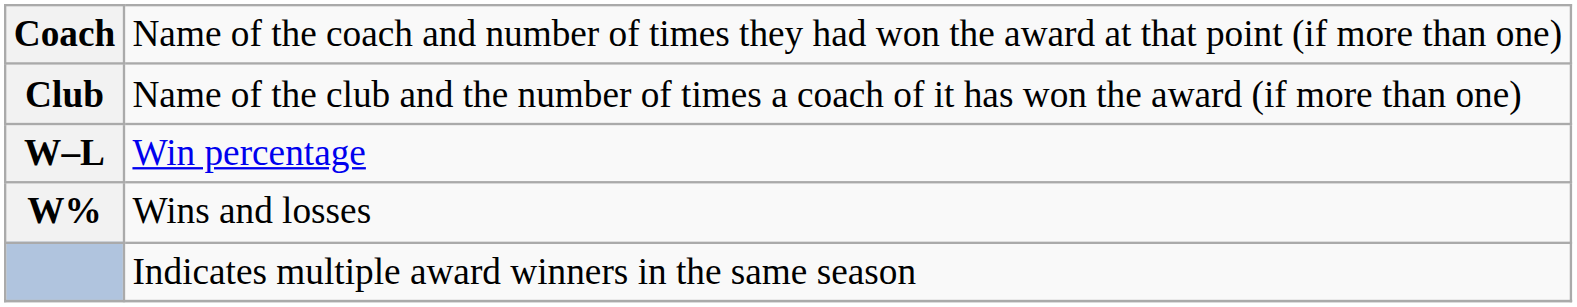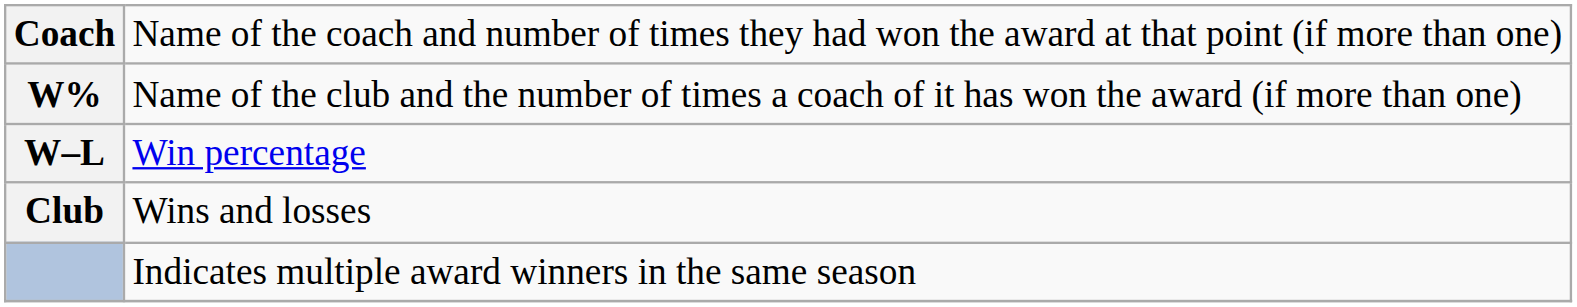(64, 93) Club -> (65, 93) W%
(65, 211) W% -> (64, 211) Club
